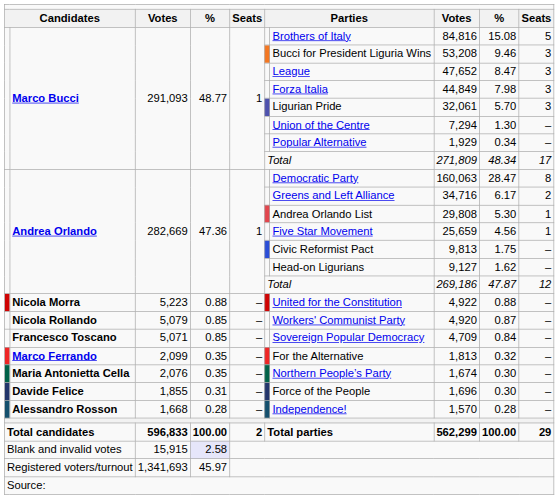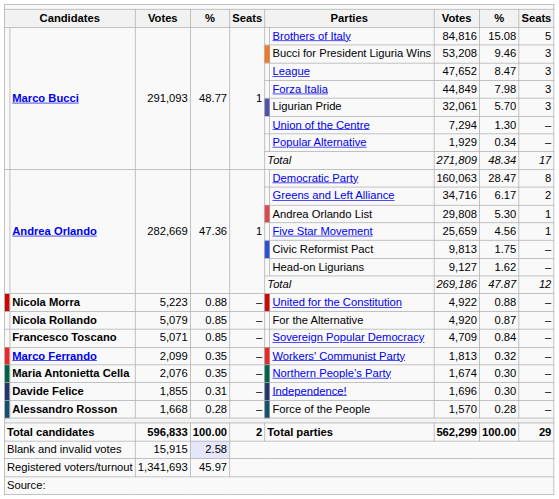(339, 320) Workers' Communist Party -> (318, 320) For the Alternative
(318, 356) For the Alternative -> (339, 356) Workers' Communist Party
(321, 391) Force of the People -> (310, 391) Independence!
(310, 409) Independence! -> (321, 409) Force of the People
